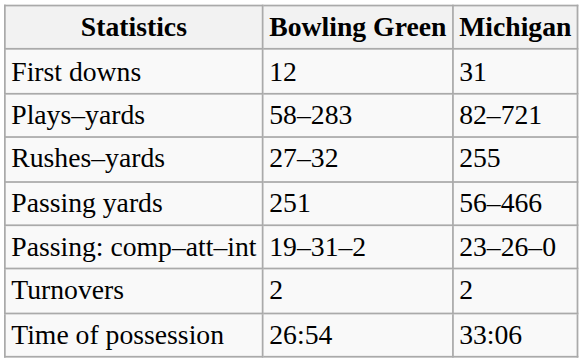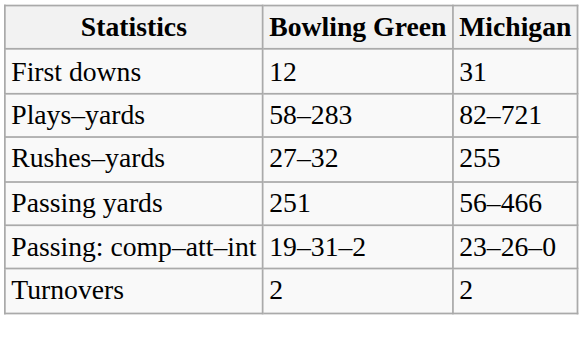- row: (118, 334)
